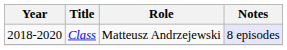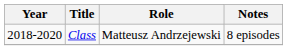(253, 34) lavender background -> (253, 34) no background
